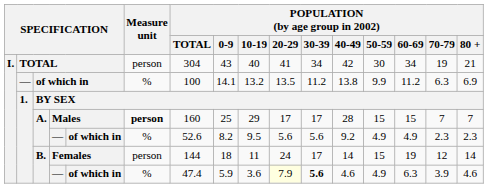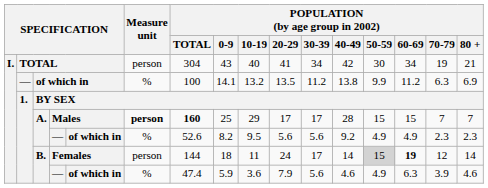(192, 118) normal -> (192, 118) bold
(379, 155) no background -> (379, 155) lightgrey background
(410, 155) normal -> (410, 155) bold
(285, 173) lightyellow background -> (285, 173) no background
(317, 173) bold -> (317, 173) normal
